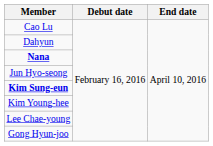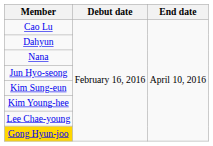(38, 57) bold -> (38, 57) normal
(38, 88) bold -> (38, 88) normal
(38, 133) no background -> (38, 133) gold background
